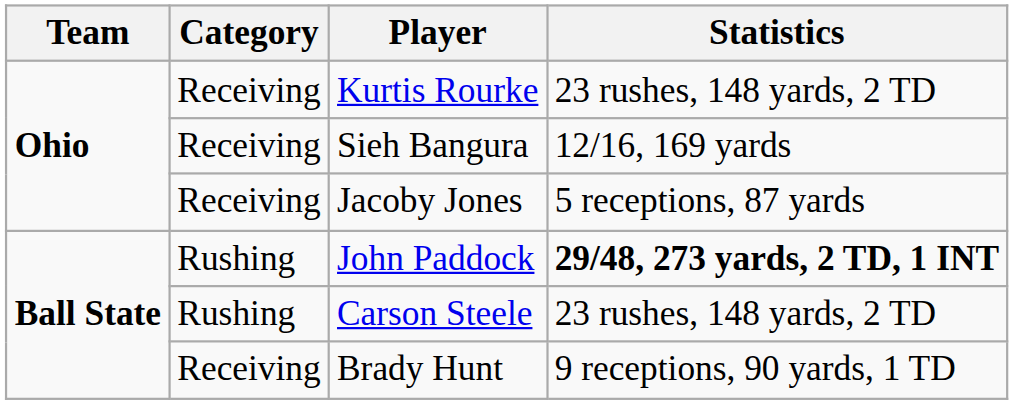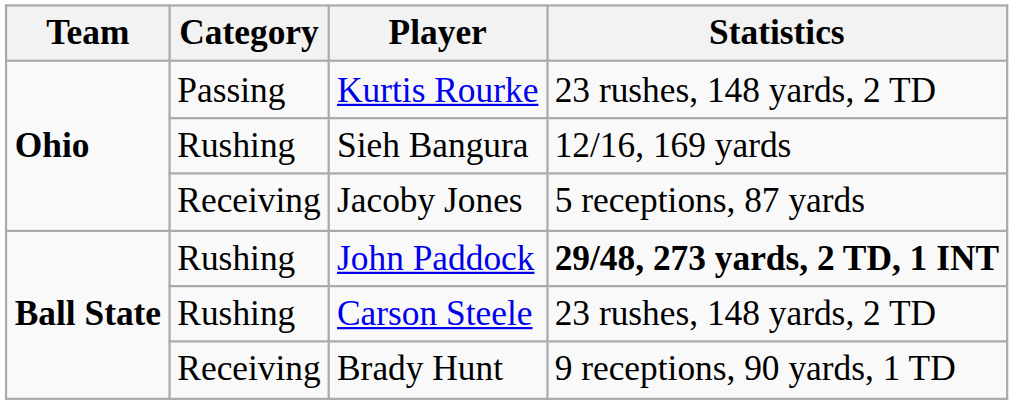(249, 88) Receiving -> (231, 88) Passing
(249, 145) Receiving -> (236, 145) Rushing
